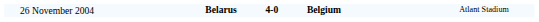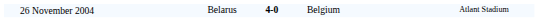(221, 10) bold -> (222, 10) normal
(324, 10) bold -> (323, 10) normal
